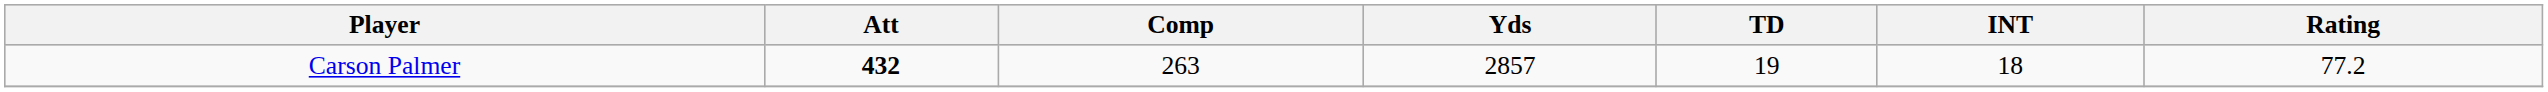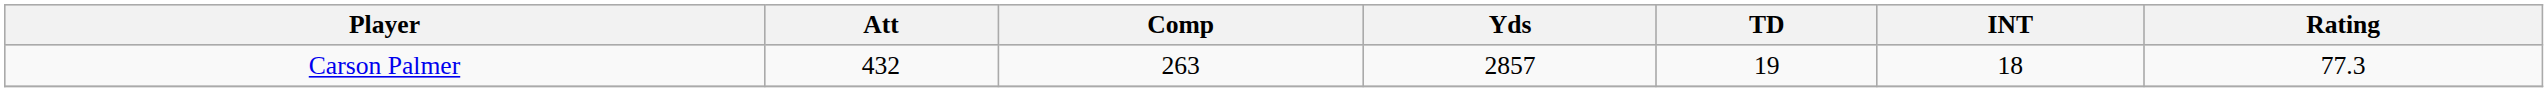(881, 65) bold -> (881, 65) normal
(2343, 65) 77.2 -> (2343, 65) 77.3
